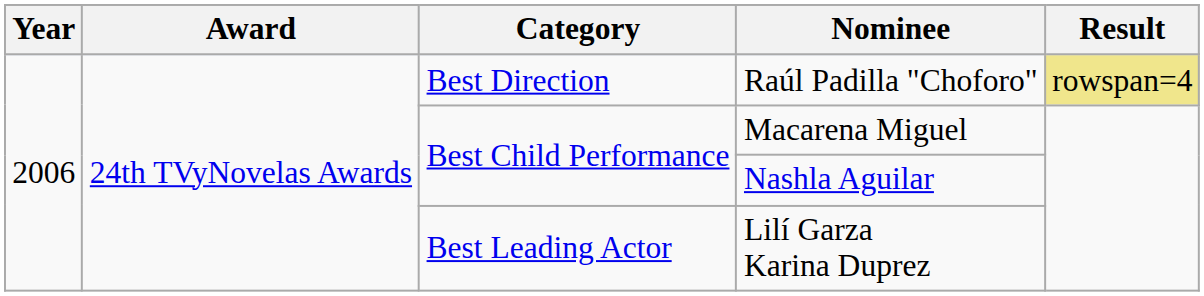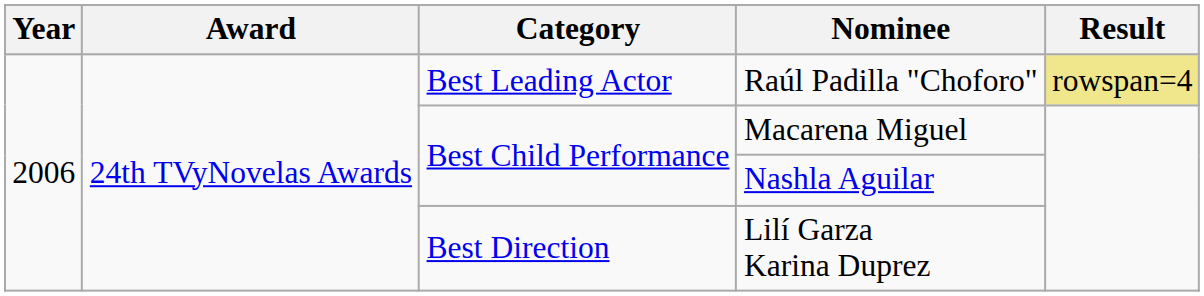(518, 79) Best Direction -> (549, 79) Best Leading Actor
(549, 247) Best Leading Actor -> (518, 247) Best Direction
